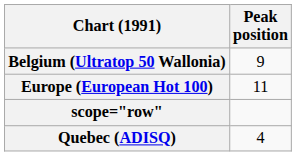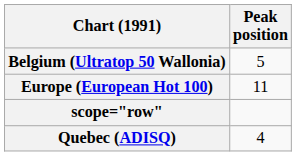(260, 61) 9 -> (260, 61) 5
